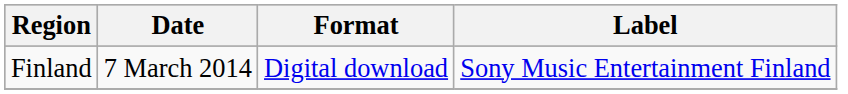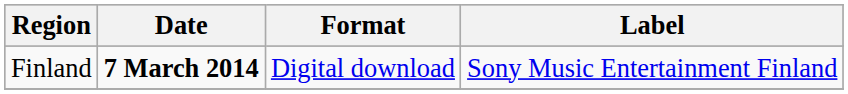(178, 67) normal -> (181, 67) bold
